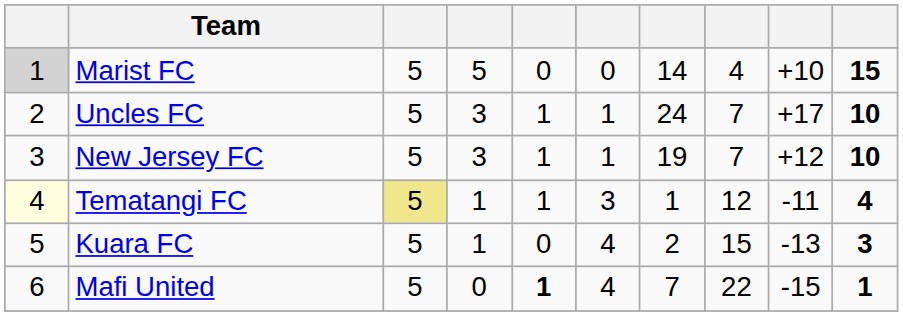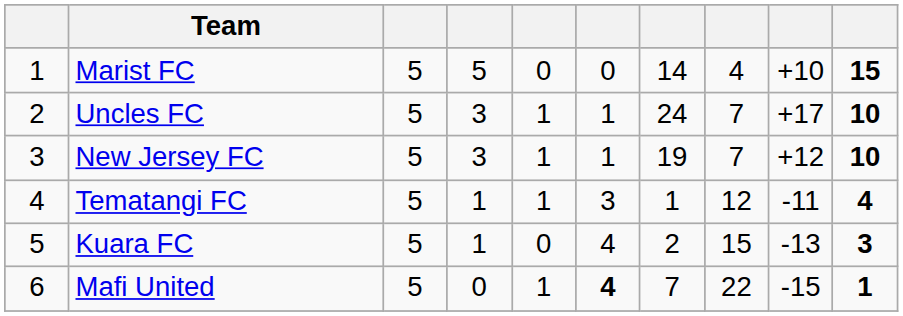(37, 69) lightgrey background -> (37, 69) no background
(37, 200) lightyellow background -> (37, 200) no background
(415, 200) khaki background -> (415, 200) no background
(544, 288) bold -> (544, 288) normal
(608, 288) normal -> (608, 288) bold
